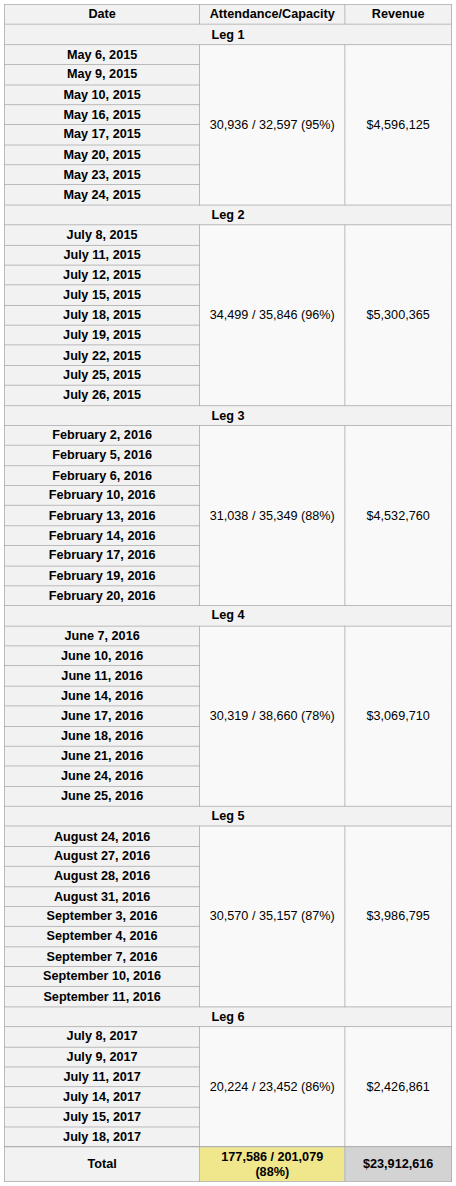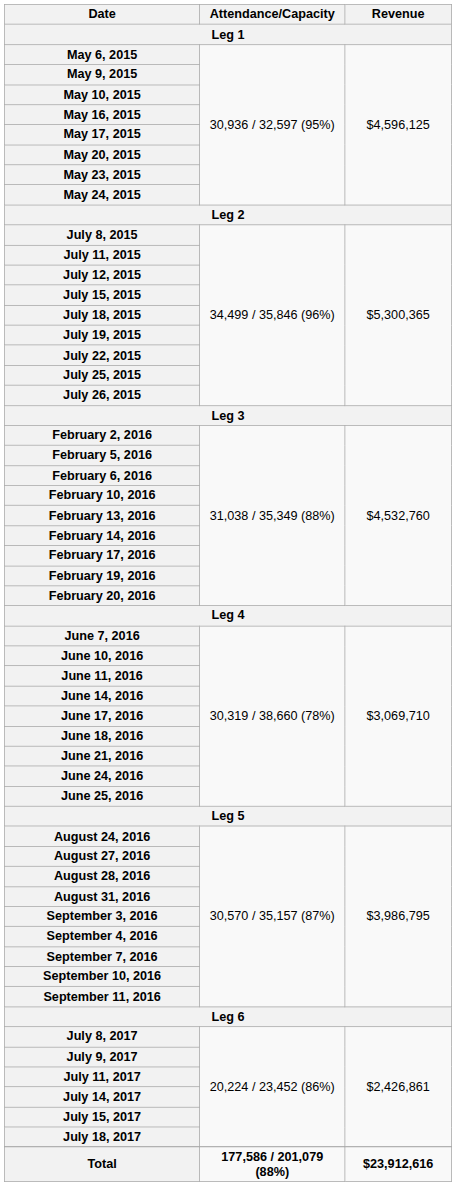(272, 1164) khaki background -> (272, 1164) no background
(398, 1164) lightgrey background -> (398, 1164) no background
